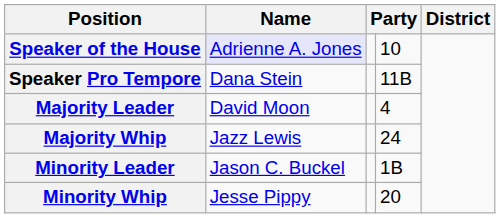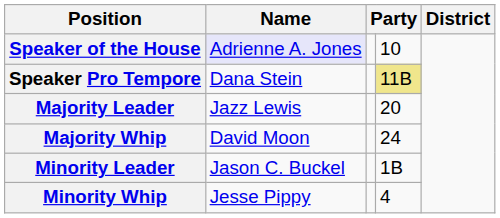(396, 78) no background -> (396, 78) khaki background
(260, 108) David Moon -> (255, 108) Jazz Lewis
(385, 108) 4 -> (390, 108) 20
(255, 138) Jazz Lewis -> (260, 138) David Moon
(390, 197) 20 -> (385, 197) 4
